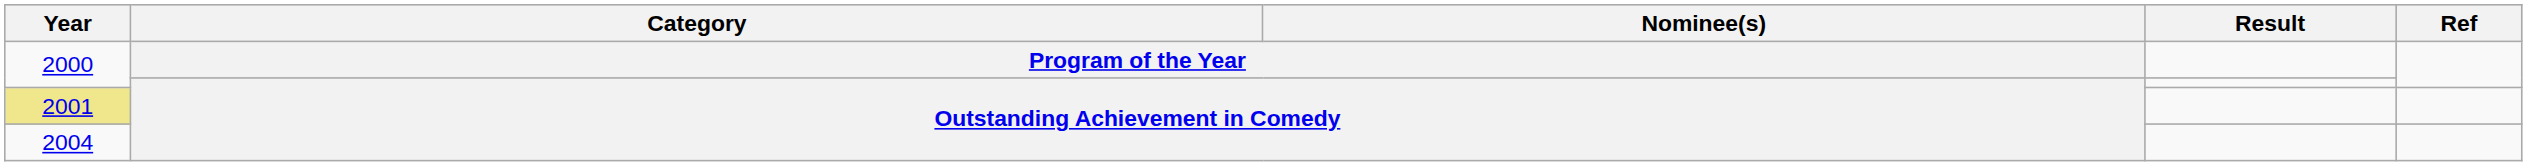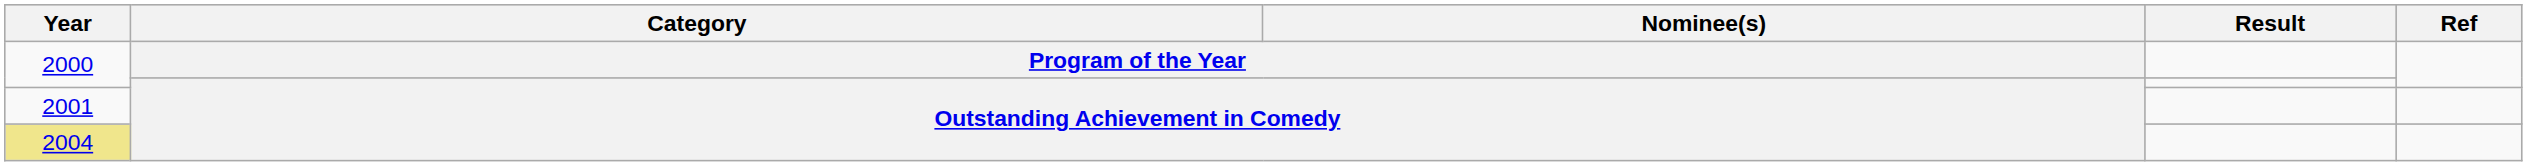(68, 106) khaki background -> (68, 106) no background
(68, 143) no background -> (68, 143) khaki background
